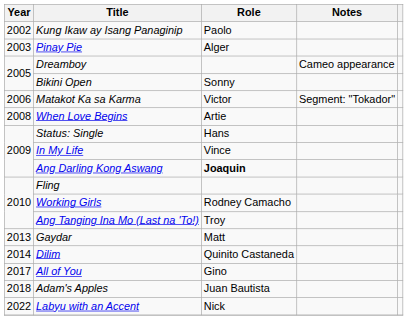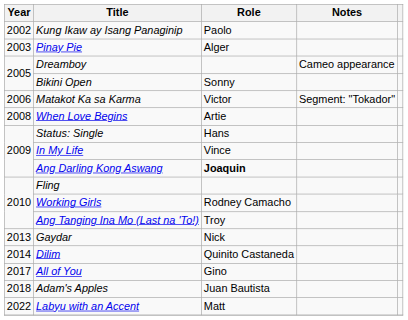(214, 237) Matt -> (214, 237) Nick
(214, 306) Nick -> (214, 306) Matt
